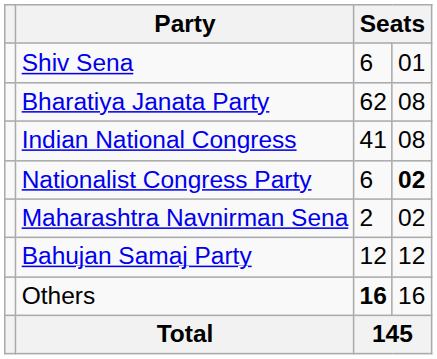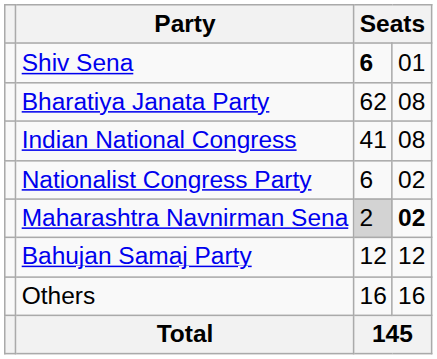(366, 62) normal -> (366, 62) bold
(412, 179) bold -> (412, 179) normal
(366, 218) no background -> (366, 218) lightgrey background
(412, 218) normal -> (412, 218) bold
(373, 295) bold -> (373, 295) normal
